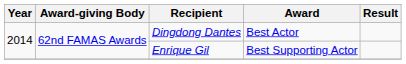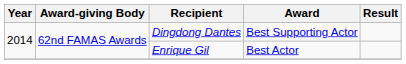(272, 31) Best Actor -> (302, 31) Best Supporting Actor
(302, 50) Best Supporting Actor -> (272, 50) Best Actor
